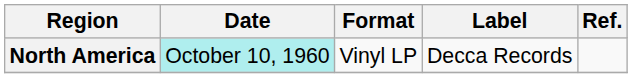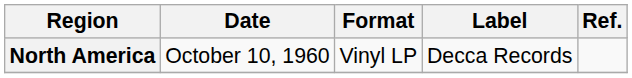(247, 55) paleturquoise background -> (247, 55) no background
